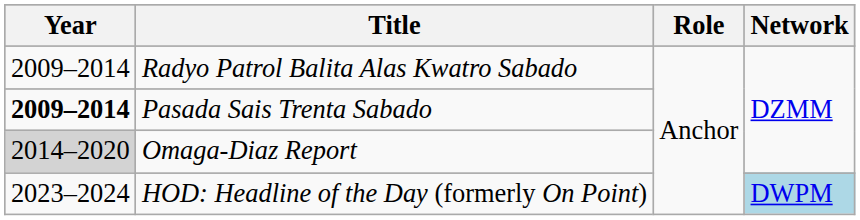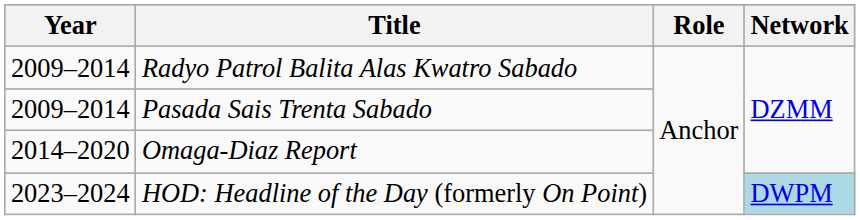(70, 109) bold -> (70, 109) normal
(70, 151) lightgrey background -> (70, 151) no background
